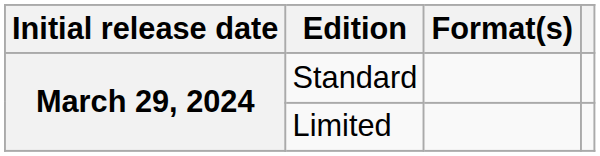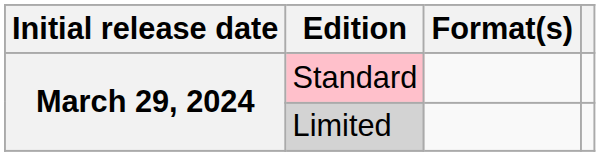(355, 77) no background -> (355, 77) pink background
(342, 126) no background -> (342, 126) lightgrey background
